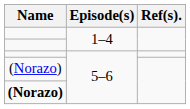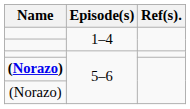(35, 68) normal -> (35, 68) bold
(35, 92) bold -> (35, 92) normal
